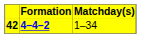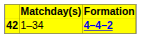columns swapped: (46, 11) <-> (104, 11)
